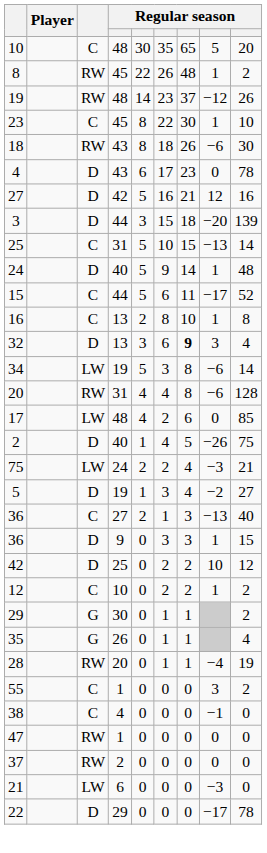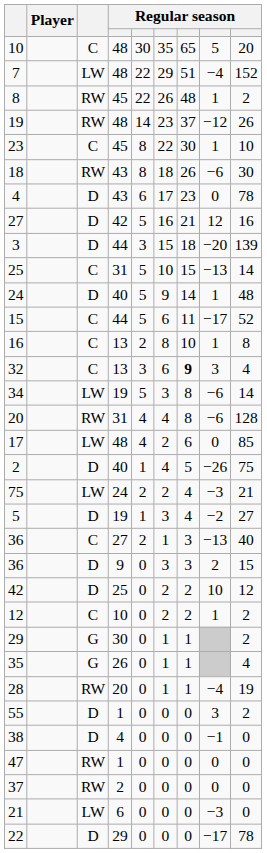+ row: (16, 73)
(93, 343) D -> (93, 368) C
(215, 540) 1 -> (215, 565) 2
(93, 688) C -> (93, 713) D
(93, 713) C -> (93, 737) D
